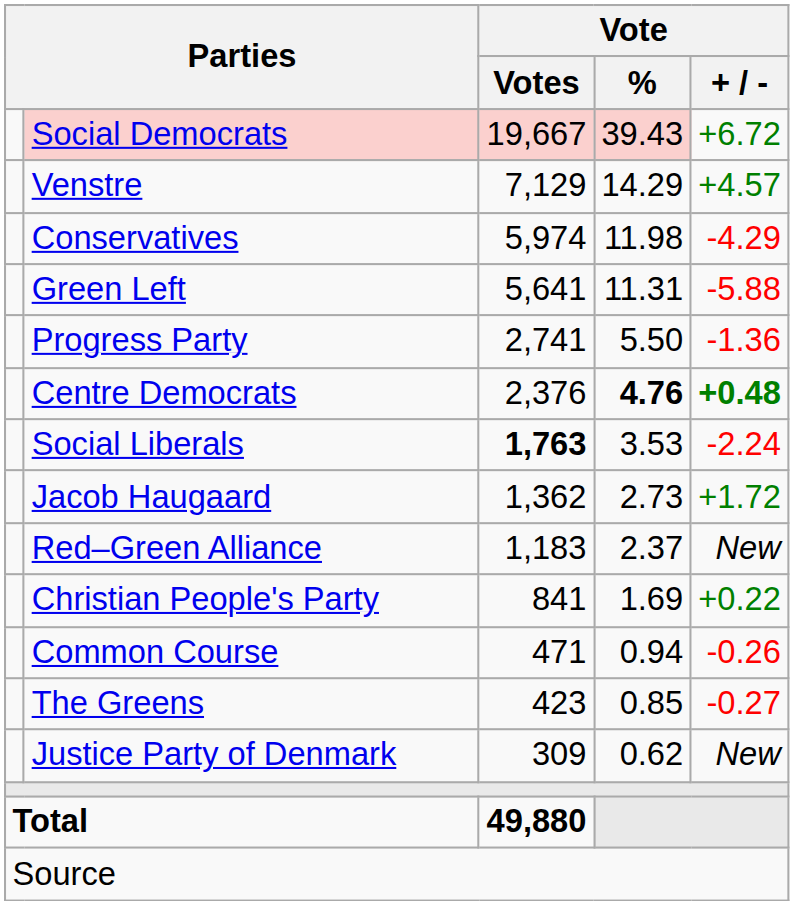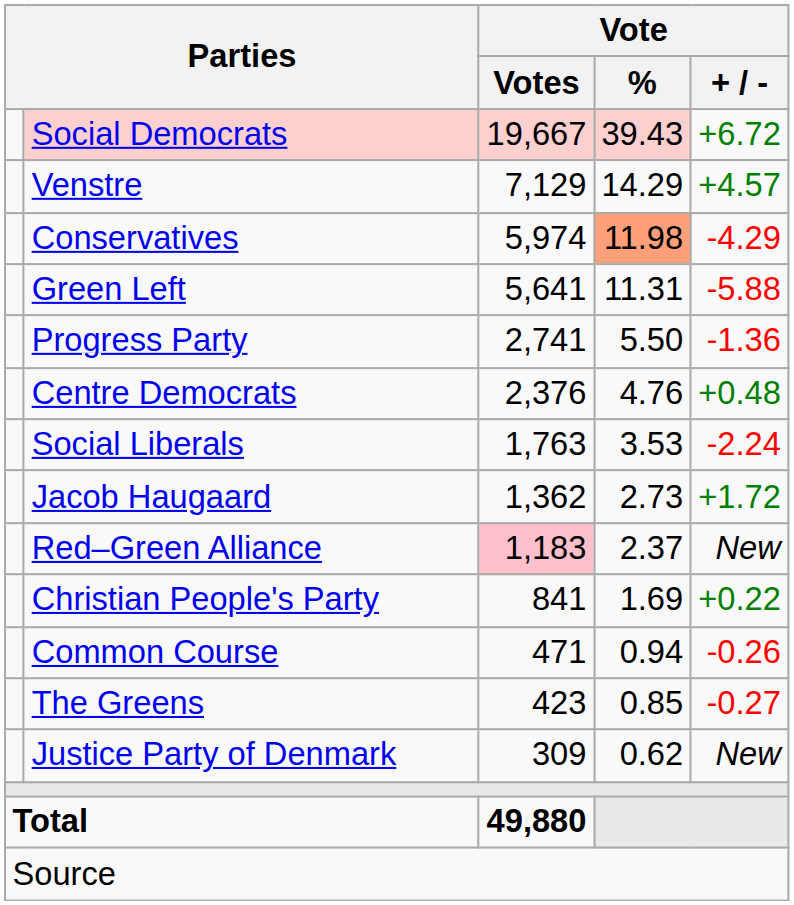(644, 237) no background -> (644, 237) lightsalmon background
(651, 392) bold -> (651, 392) normal
(739, 392) bold -> (739, 392) normal
(546, 444) bold -> (546, 444) normal
(546, 548) no background -> (546, 548) pink background
